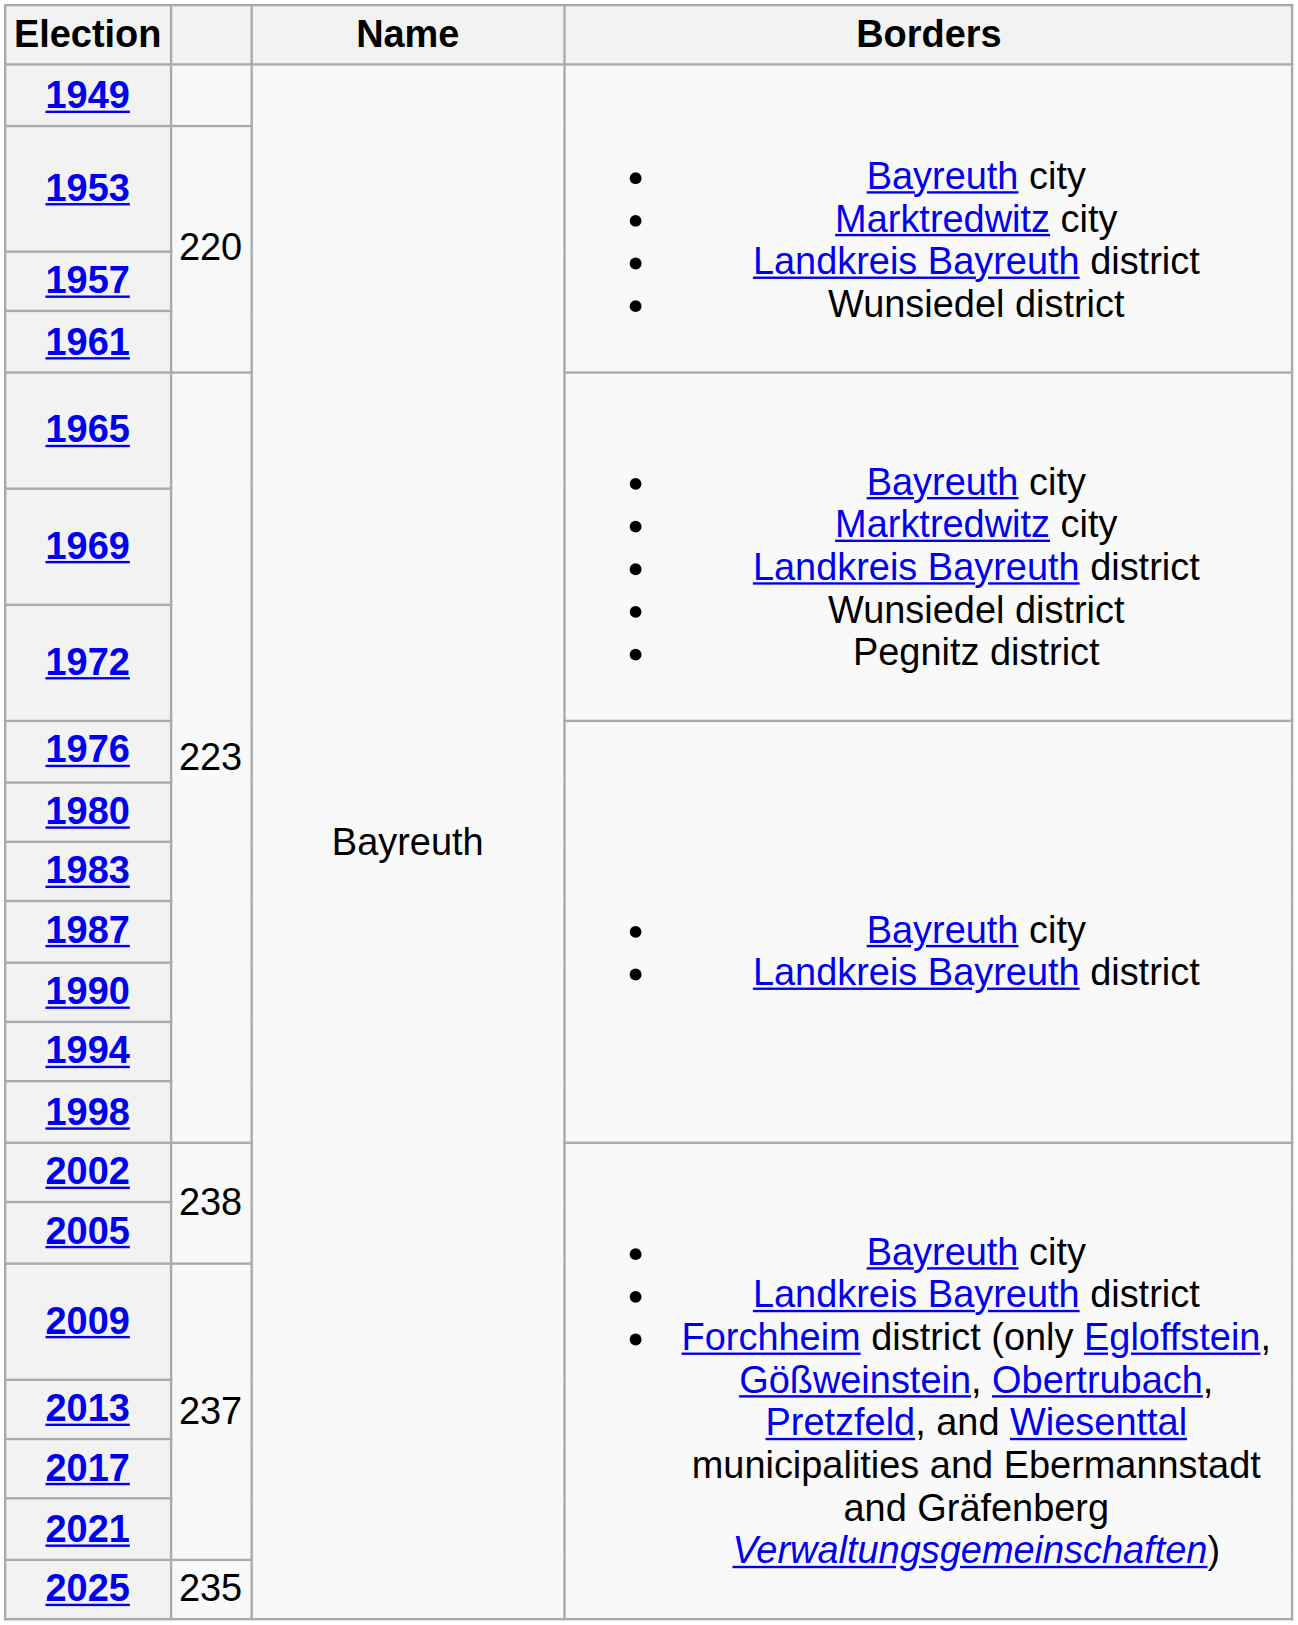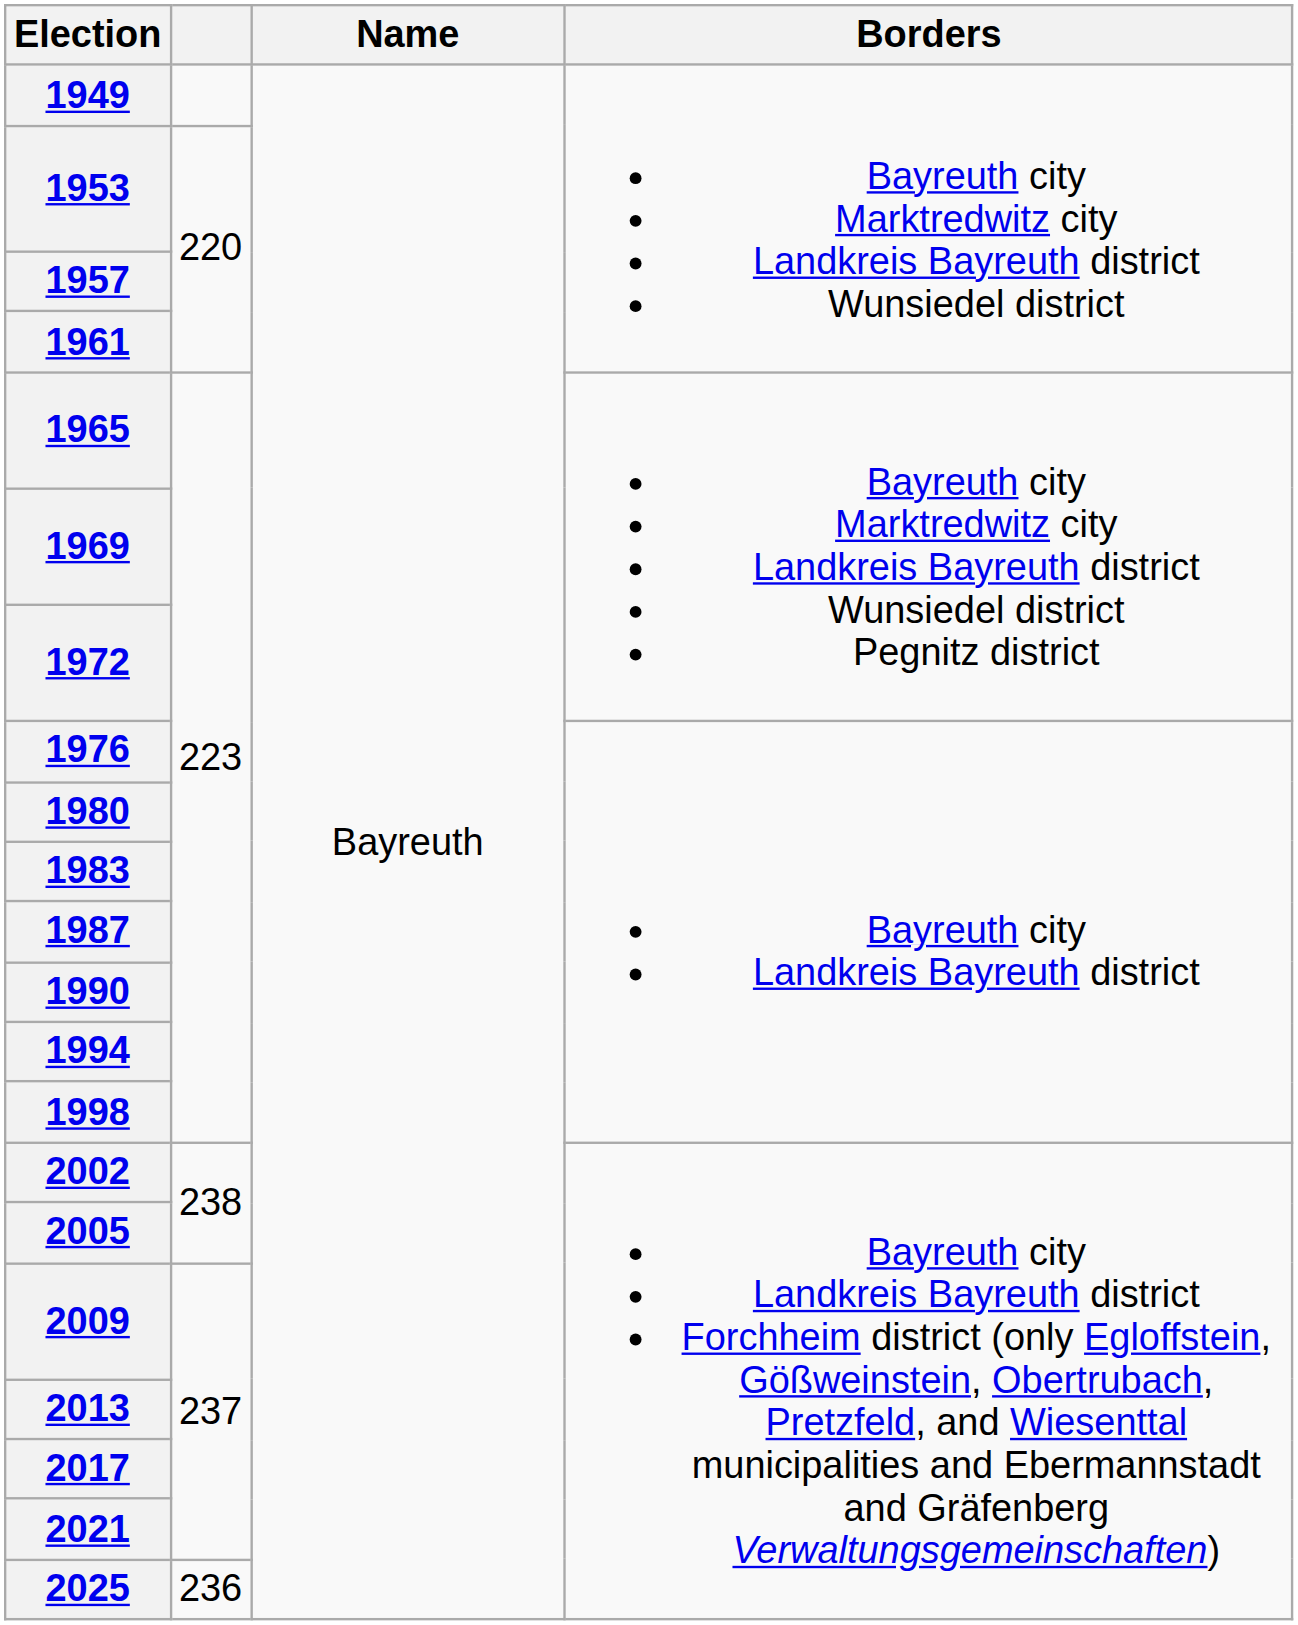(211, 1588) 235 -> (211, 1588) 236
